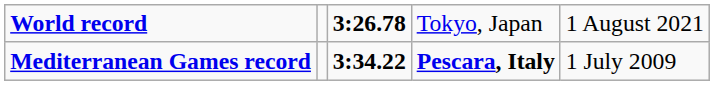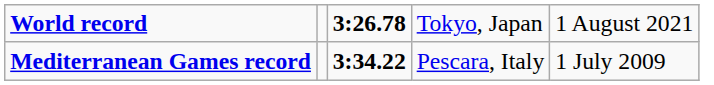(486, 60) bold -> (480, 60) normal
